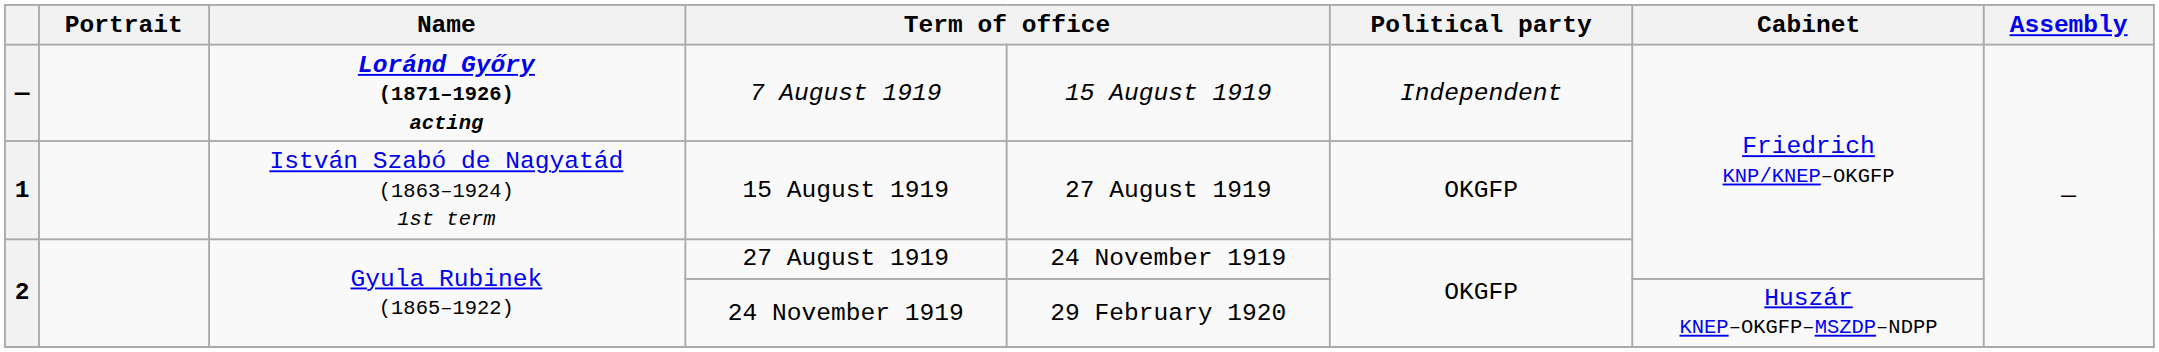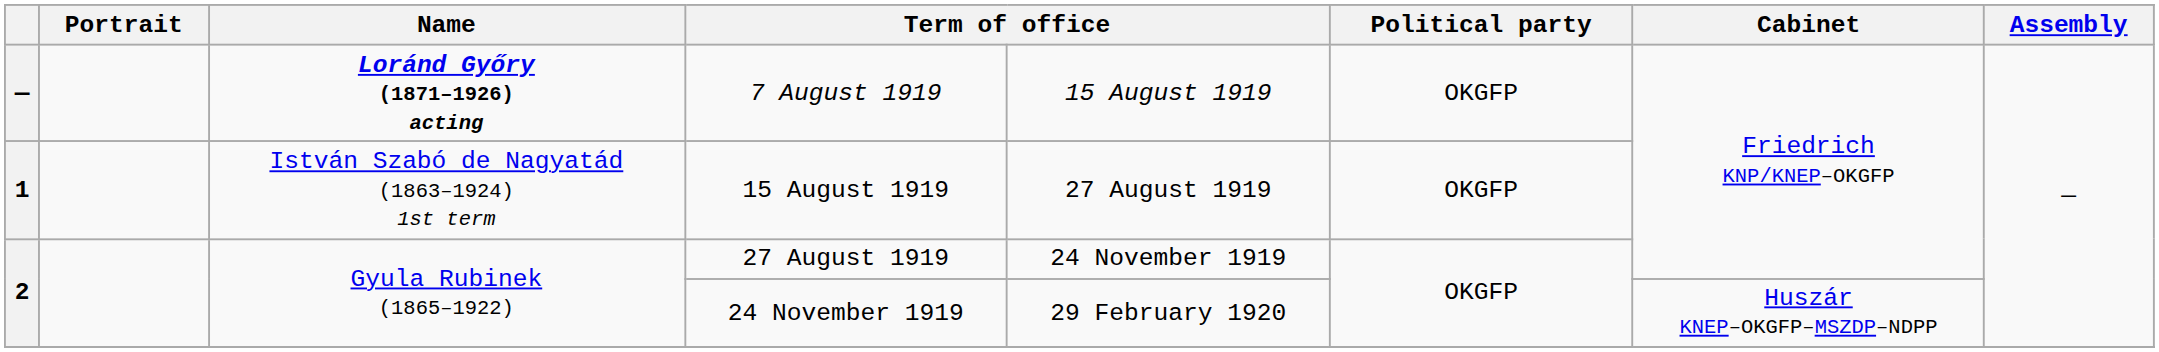(1481, 93) Independent -> (1481, 93) OKGFP
